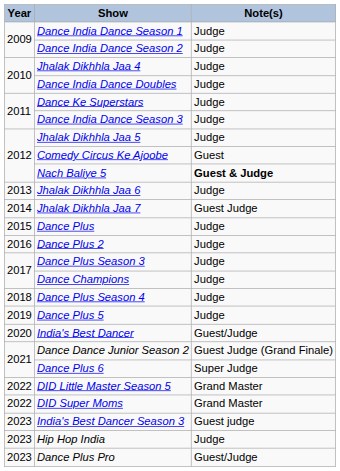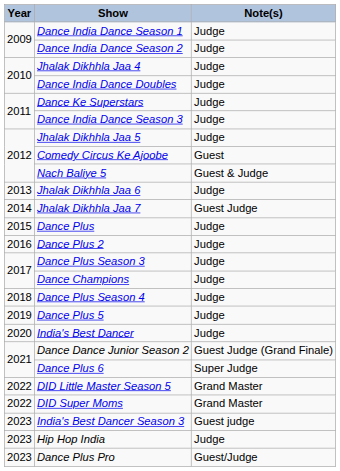(234, 173) bold -> (231, 173) normal
(226, 333) Guest/Judge -> (209, 333) Judge
